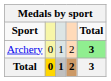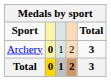(50, 48) normal -> (50, 48) bold
(91, 48) lightgreen background -> (91, 48) no background
